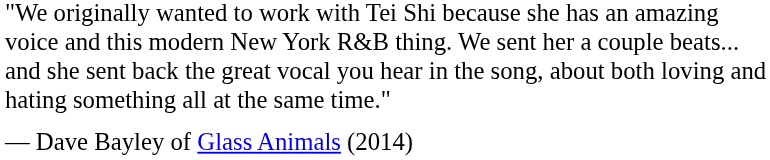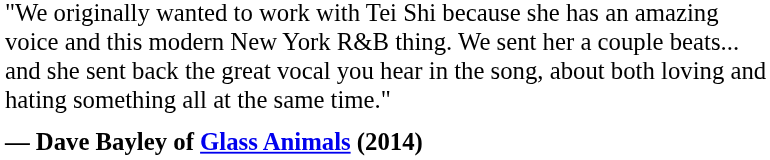(209, 142) normal -> (214, 142) bold
